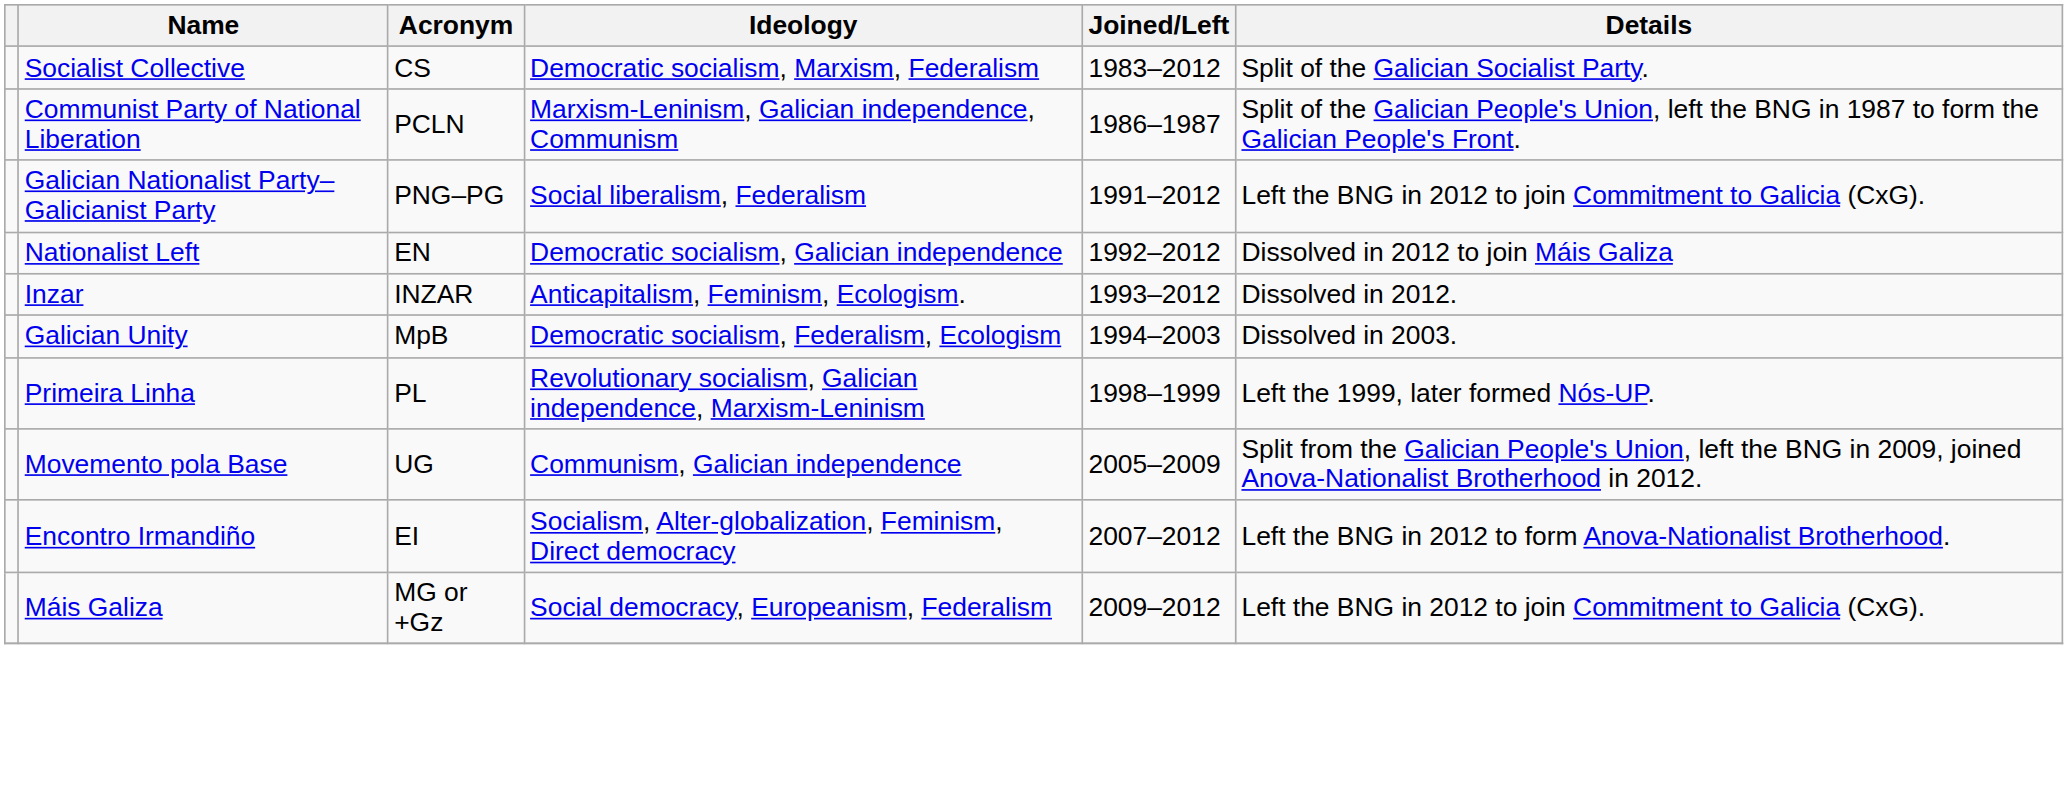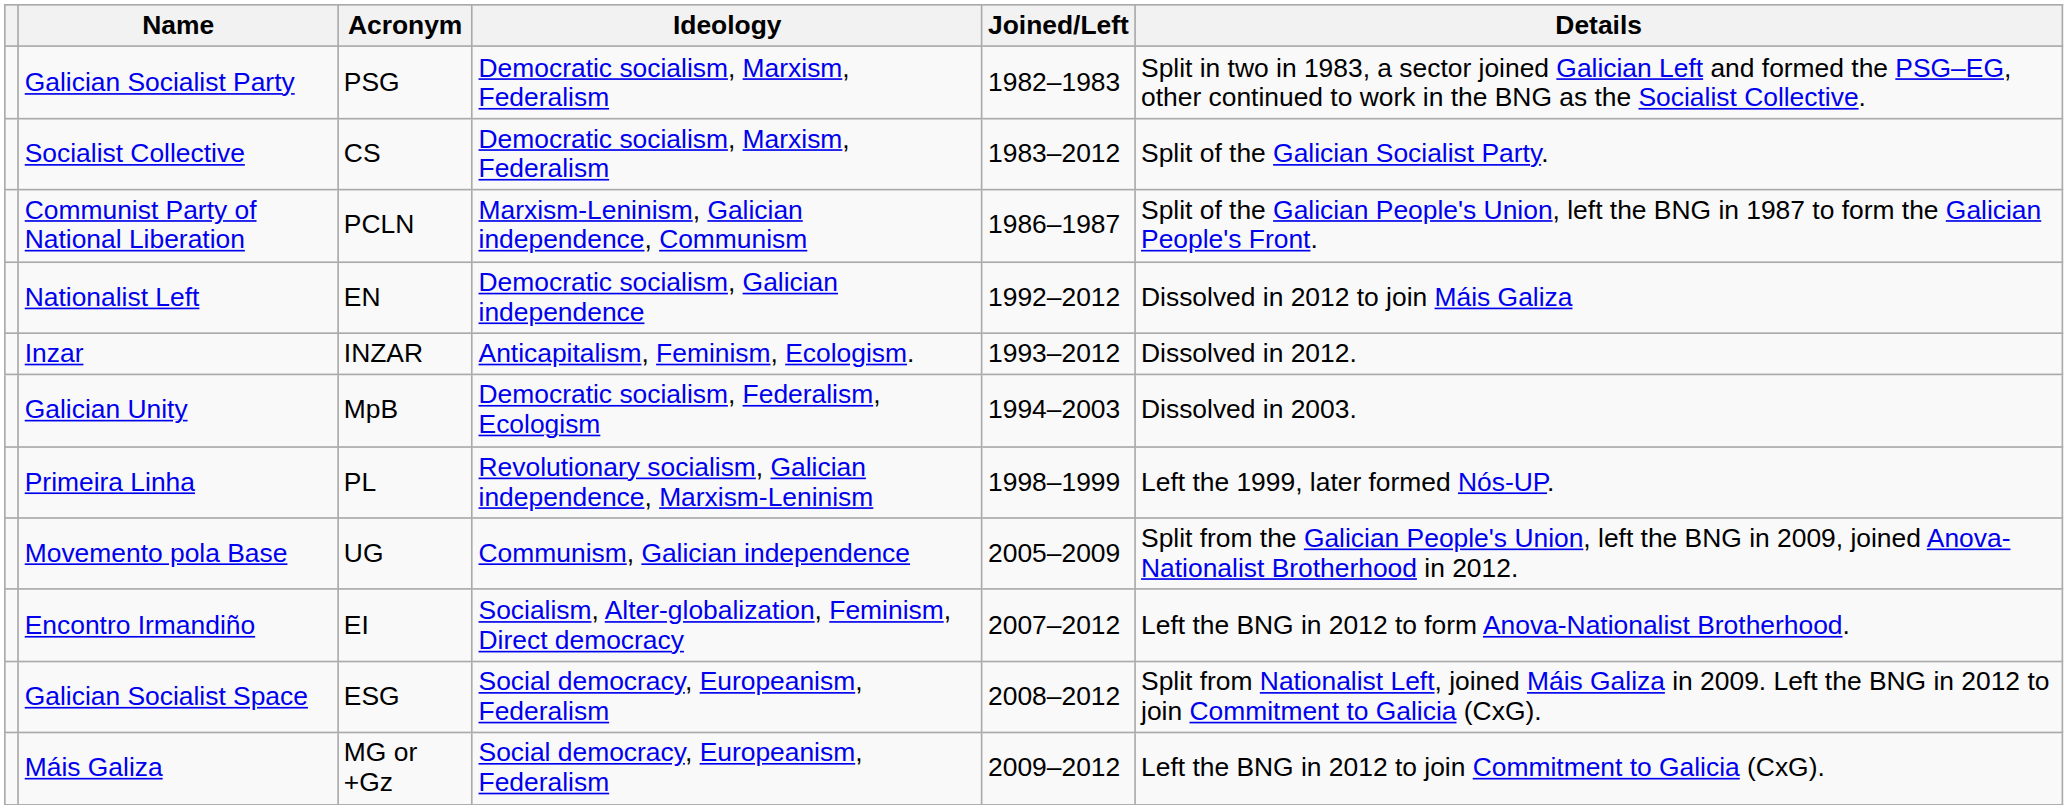+ row: (160, 82)
- row: (180, 195)
+ row: (166, 696)
